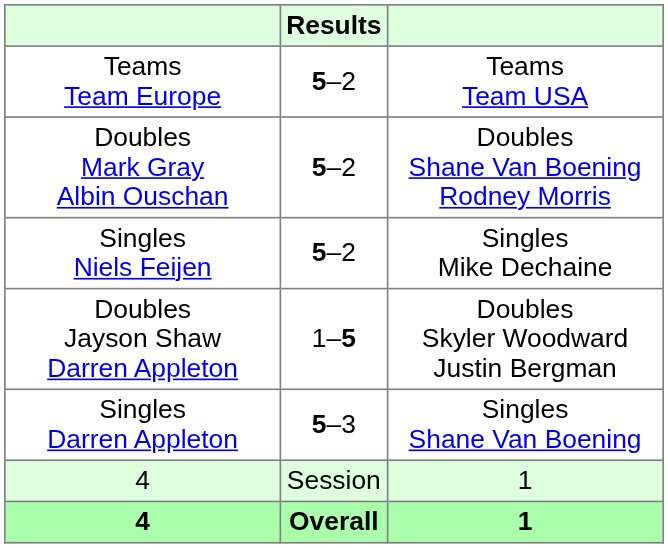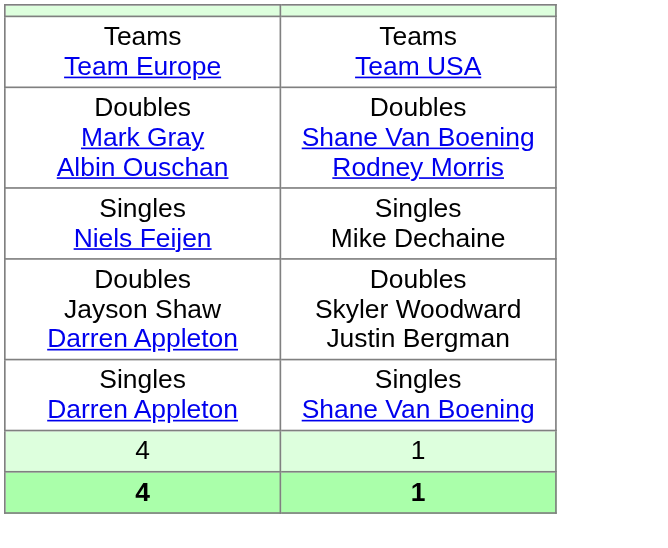- column: (334, 25)
